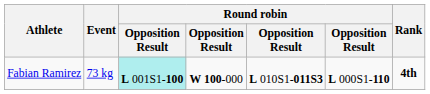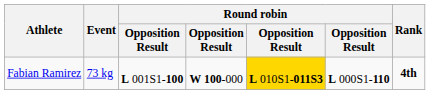(152, 80) paleturquoise background -> (152, 80) no background
(286, 80) no background -> (286, 80) gold background
